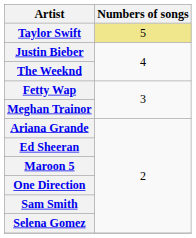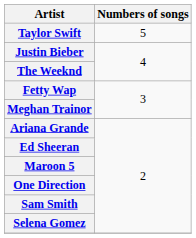(143, 33) khaki background -> (143, 33) no background
